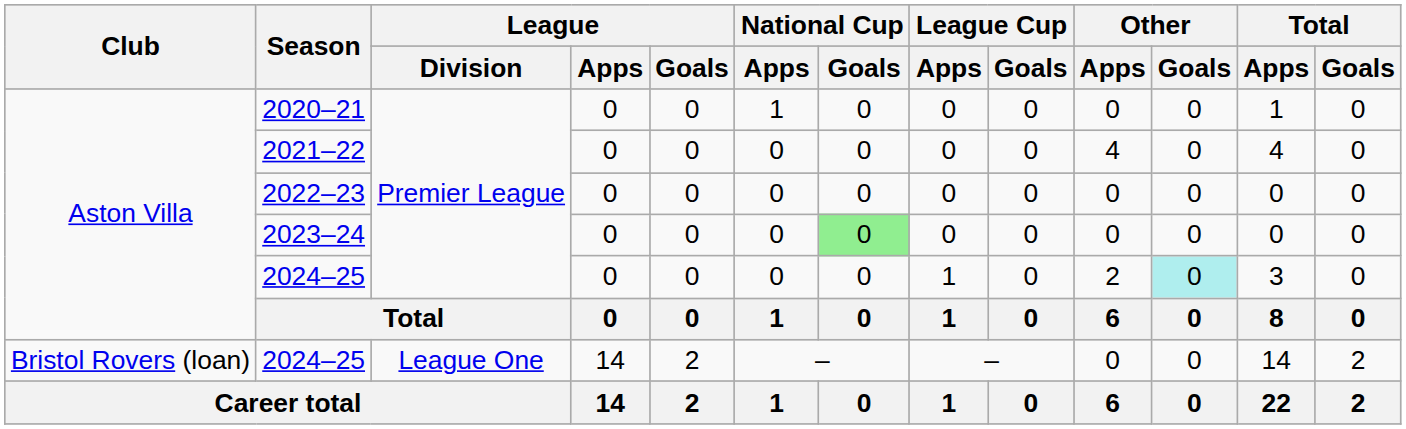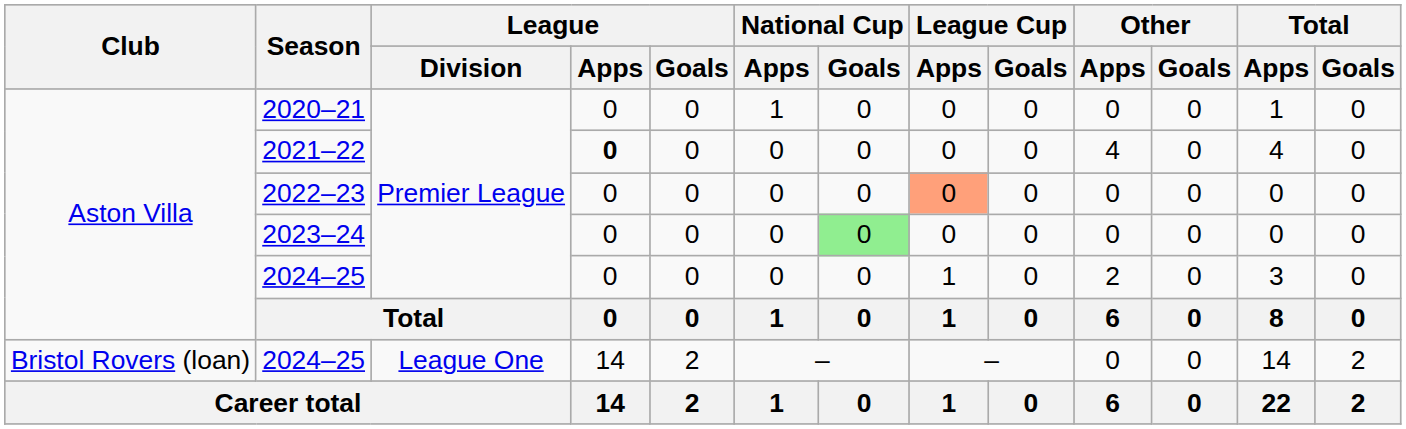(610, 151) normal -> (610, 151) bold
(949, 192) no background -> (949, 192) lightsalmon background
(1194, 276) paleturquoise background -> (1194, 276) no background
